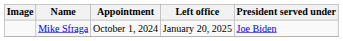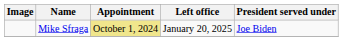(126, 28) no background -> (126, 28) khaki background
